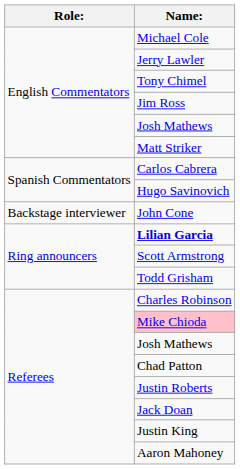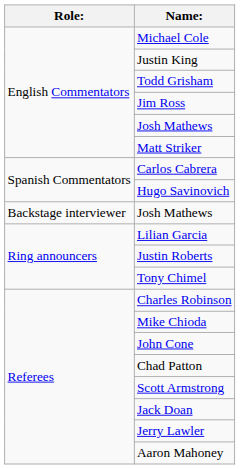(171, 59) Jerry Lawler -> (167, 59) Justin King
(172, 81) Tony Chimel -> (175, 81) Todd Grisham
(165, 212) John Cone -> (175, 212) Josh Mathews
(175, 234) bold -> (172, 234) normal
(181, 256) Scott Armstrong -> (175, 256) Justin Roberts
(175, 278) Todd Grisham -> (172, 278) Tony Chimel
(172, 321) pink background -> (172, 321) no background
(175, 343) Josh Mathews -> (165, 343) John Cone
(175, 387) Justin Roberts -> (181, 387) Scott Armstrong
(167, 431) Justin King -> (171, 431) Jerry Lawler
